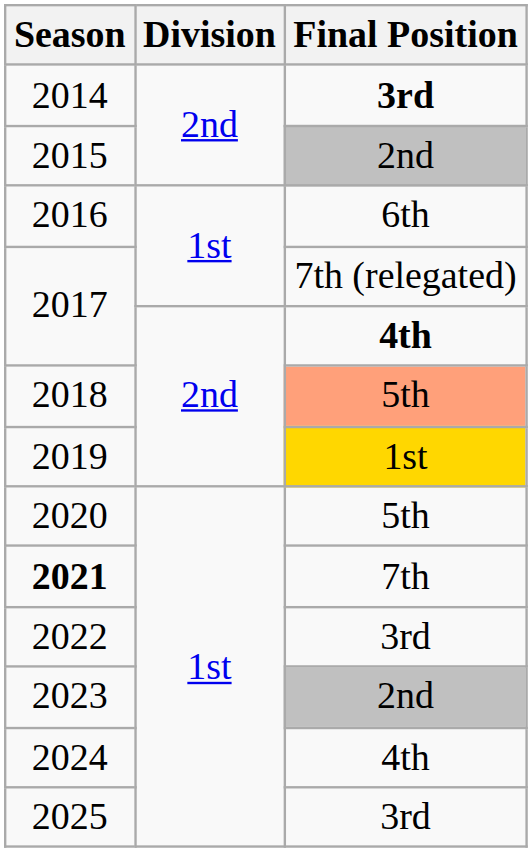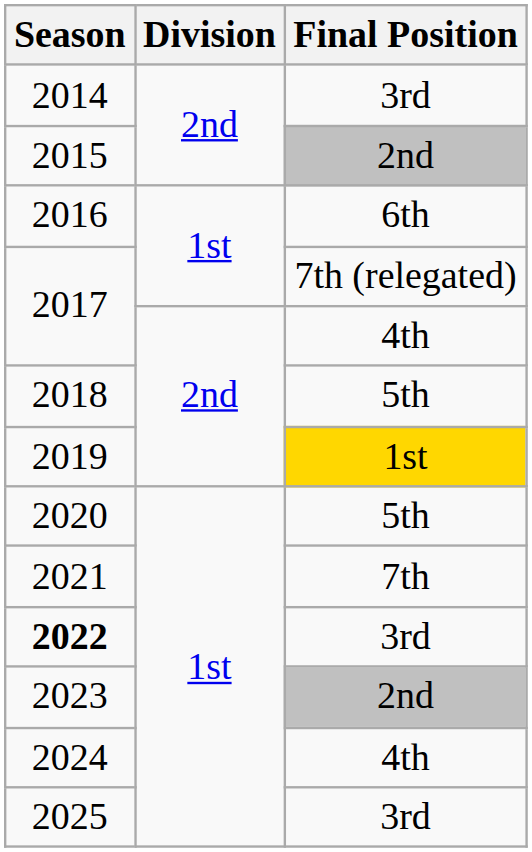(406, 94) bold -> (406, 94) normal
(406, 335) bold -> (406, 335) normal
(406, 395) lightsalmon background -> (406, 395) no background
(70, 575) bold -> (70, 575) normal
(70, 635) normal -> (70, 635) bold
